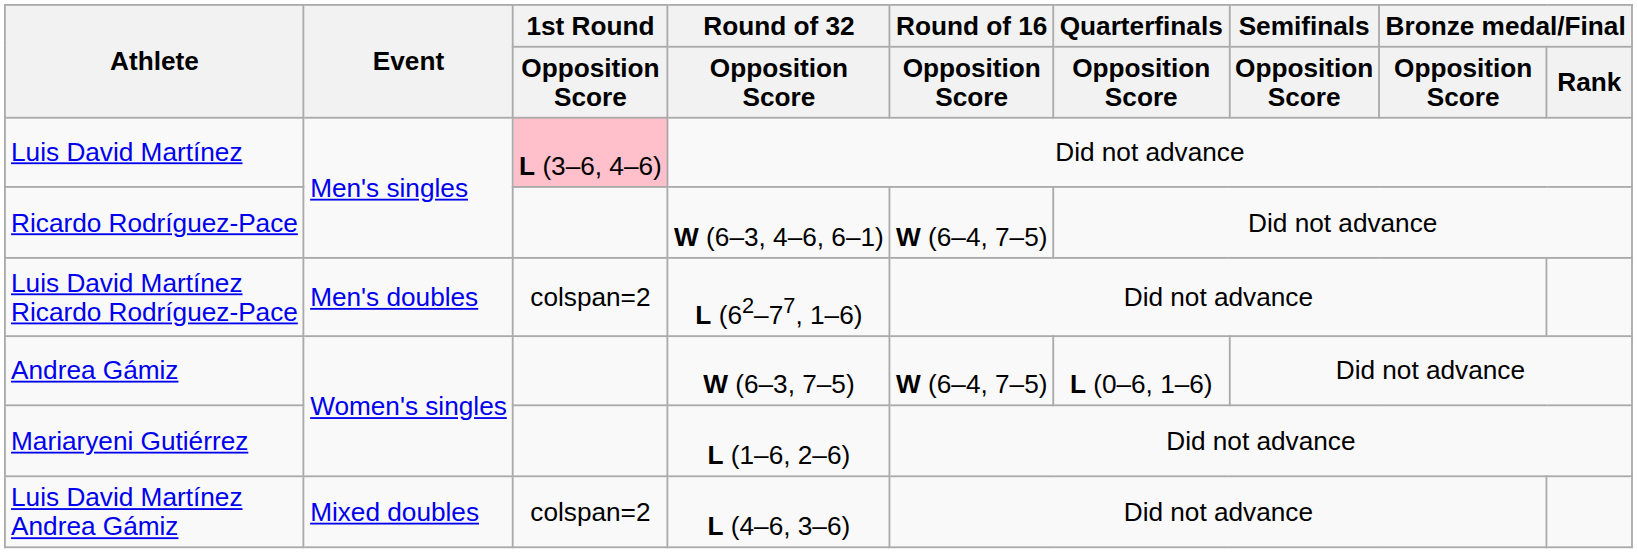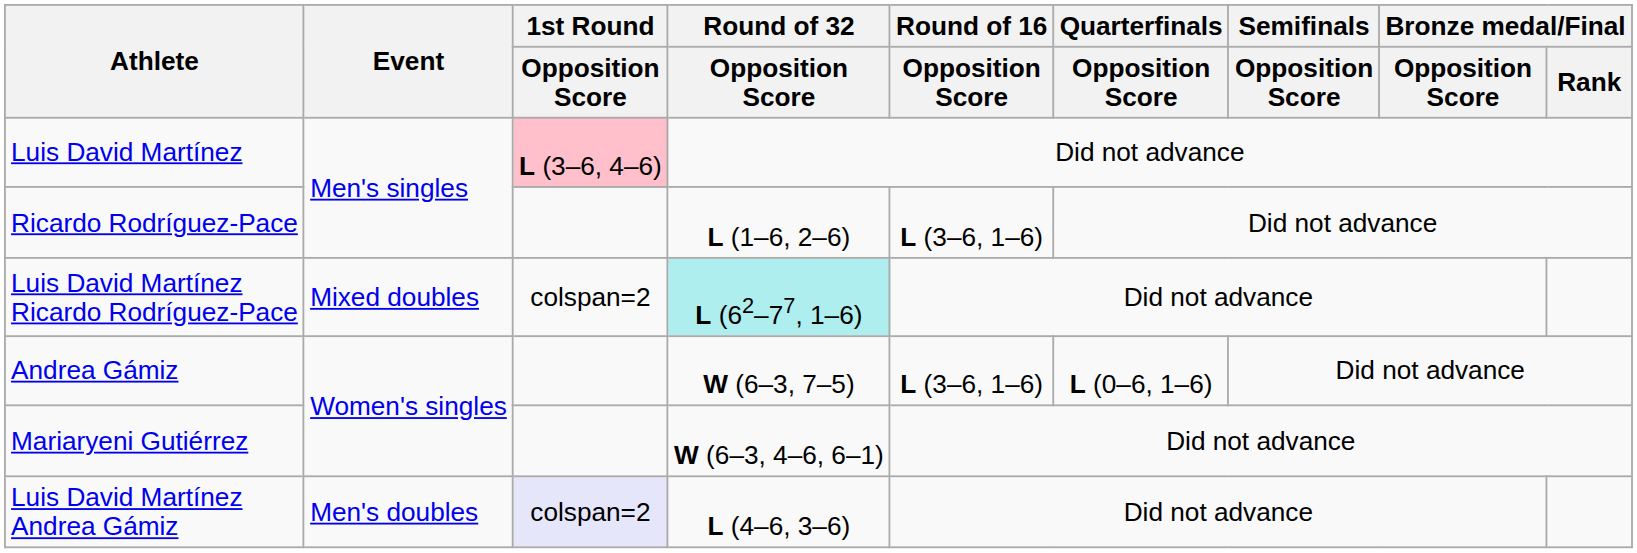(779, 238) W (6–3, 4–6, 6–1) -> (779, 238) L (1–6, 2–6)
(972, 238) W (6–4, 7–5) -> (972, 238) L (3–6, 1–6)
(394, 297) Men's doubles -> (395, 297) Mixed doubles
(779, 312) no background -> (779, 312) paleturquoise background
(972, 386) W (6–4, 7–5) -> (972, 386) L (3–6, 1–6)
(779, 456) L (1–6, 2–6) -> (779, 456) W (6–3, 4–6, 6–1)
(395, 512) Mixed doubles -> (394, 512) Men's doubles
(590, 512) no background -> (590, 512) lavender background
